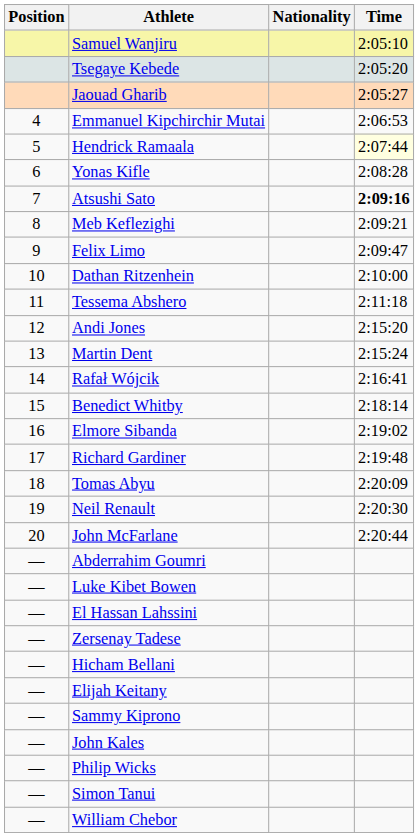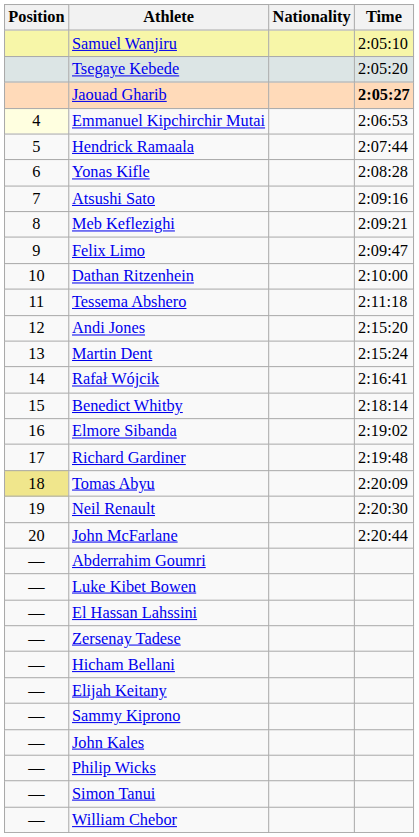(383, 95) normal -> (384, 95) bold
(36, 120) no background -> (36, 120) lightyellow background
(383, 146) lightyellow background -> (383, 146) no background
(384, 198) bold -> (383, 198) normal
(36, 483) no background -> (36, 483) khaki background
